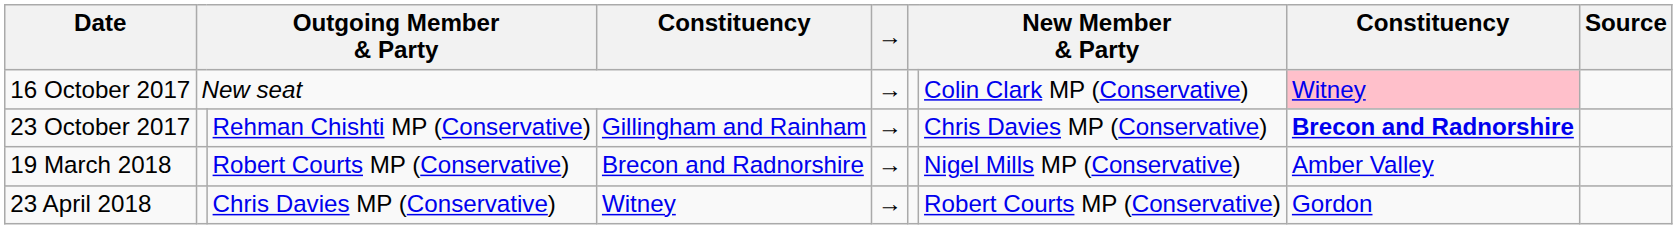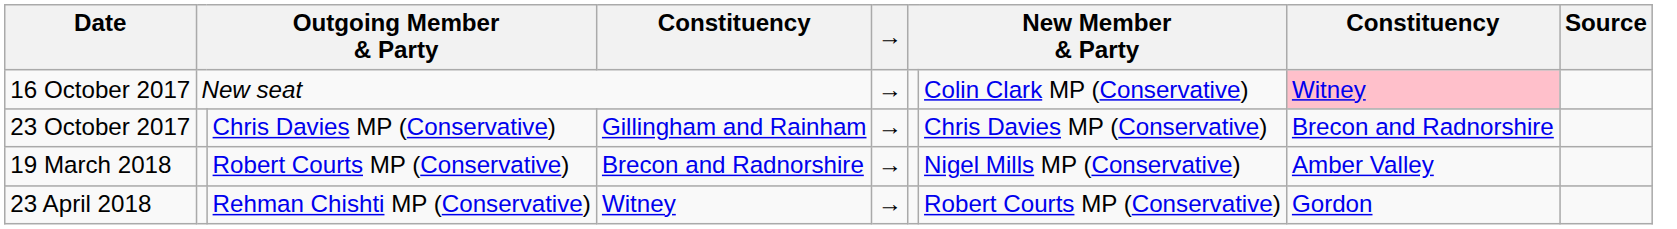(402, 127) Rehman Chishti MP (Conservative) -> (384, 127) Chris Davies MP (Conservative)
(1433, 127) bold -> (1423, 127) normal
(384, 204) Chris Davies MP (Conservative) -> (402, 204) Rehman Chishti MP (Conservative)
